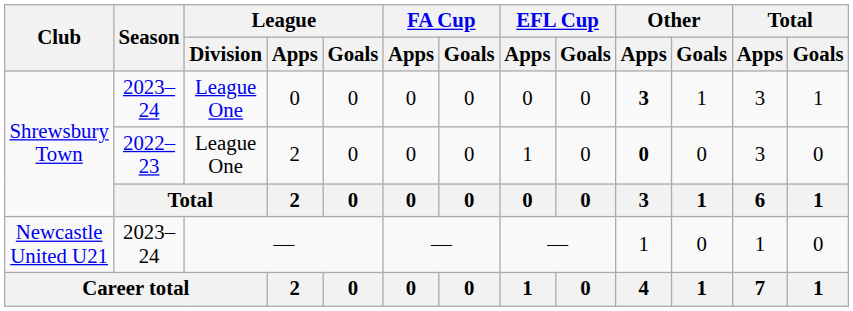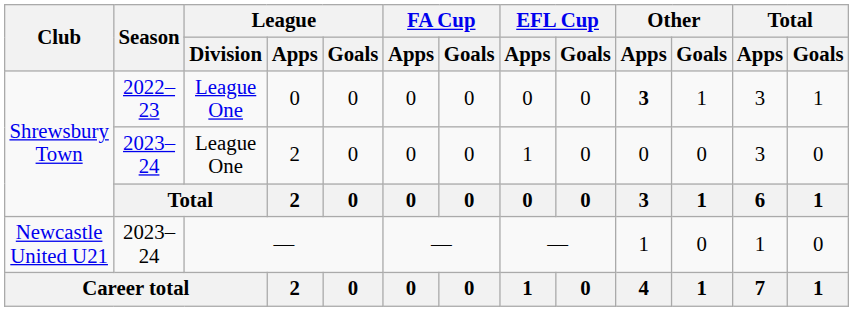(149, 98) 2023–24 -> (149, 98) 2022–23
(149, 155) 2022–23 -> (149, 155) 2023–24
(644, 155) bold -> (644, 155) normal
